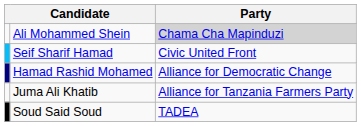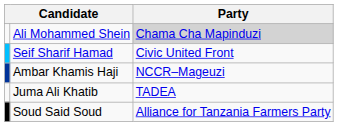- row: (83, 72)
+ row: (66, 72)
(256, 92) Alliance for Tanzania Farmers Party -> (156, 92) TADEA
(178, 111) TADEA -> (233, 111) Alliance for Tanzania Farmers Party
